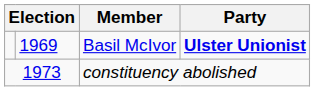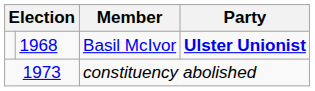(38, 45) 1969 -> (38, 45) 1968
